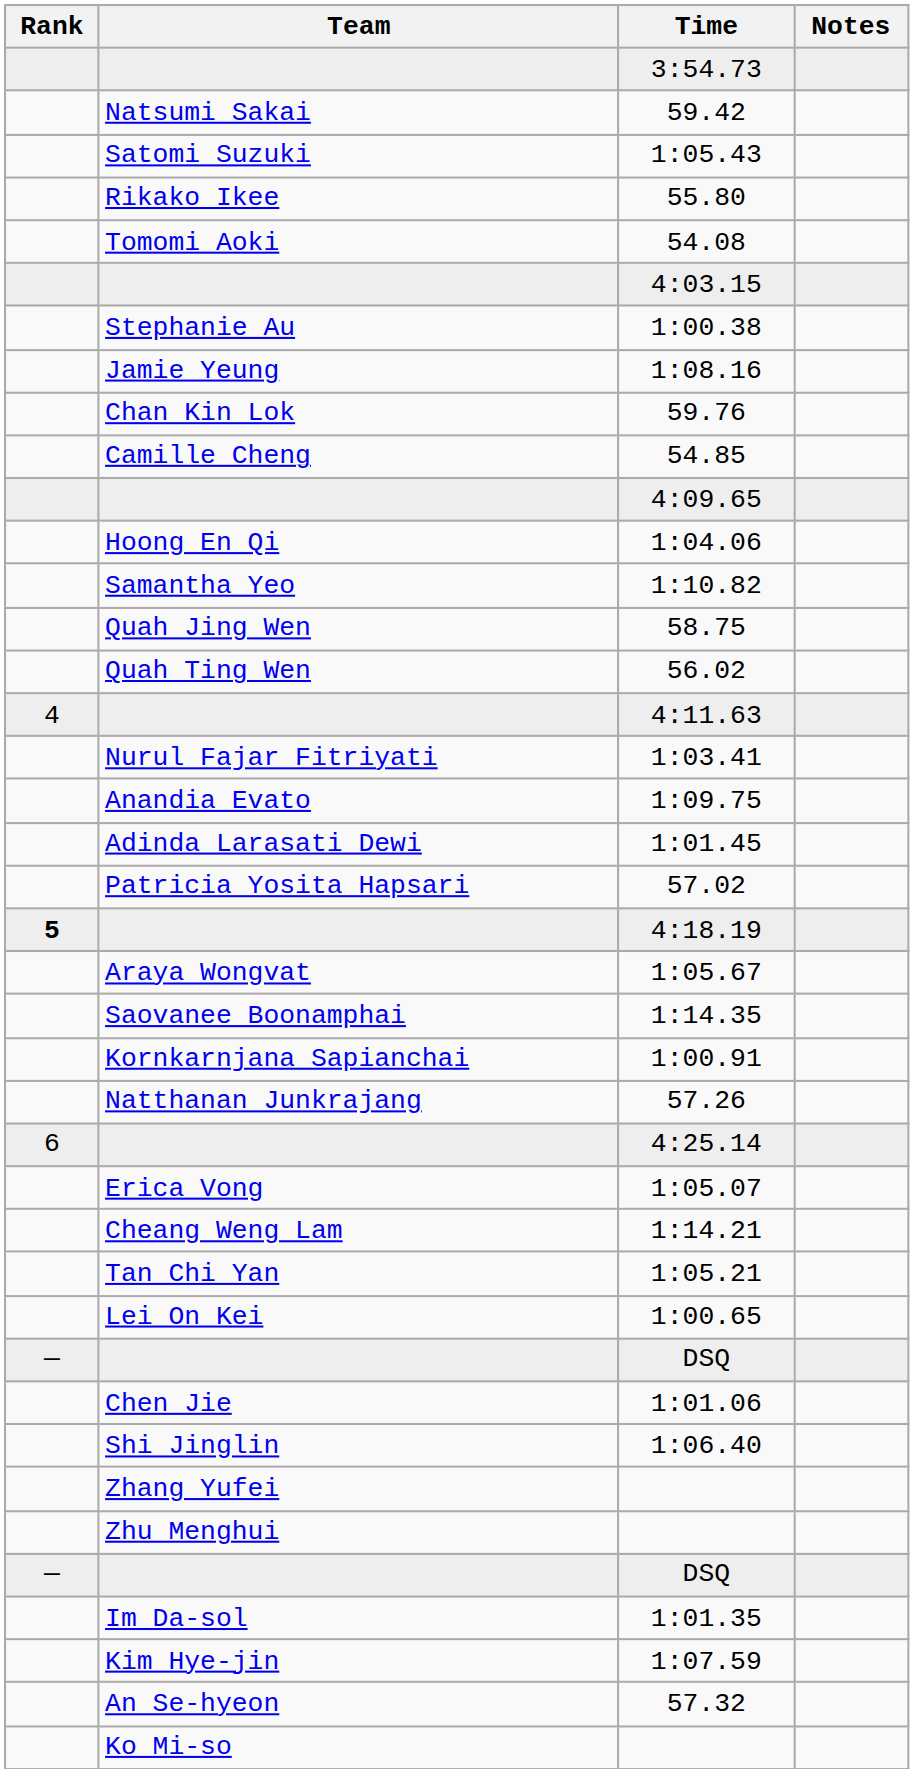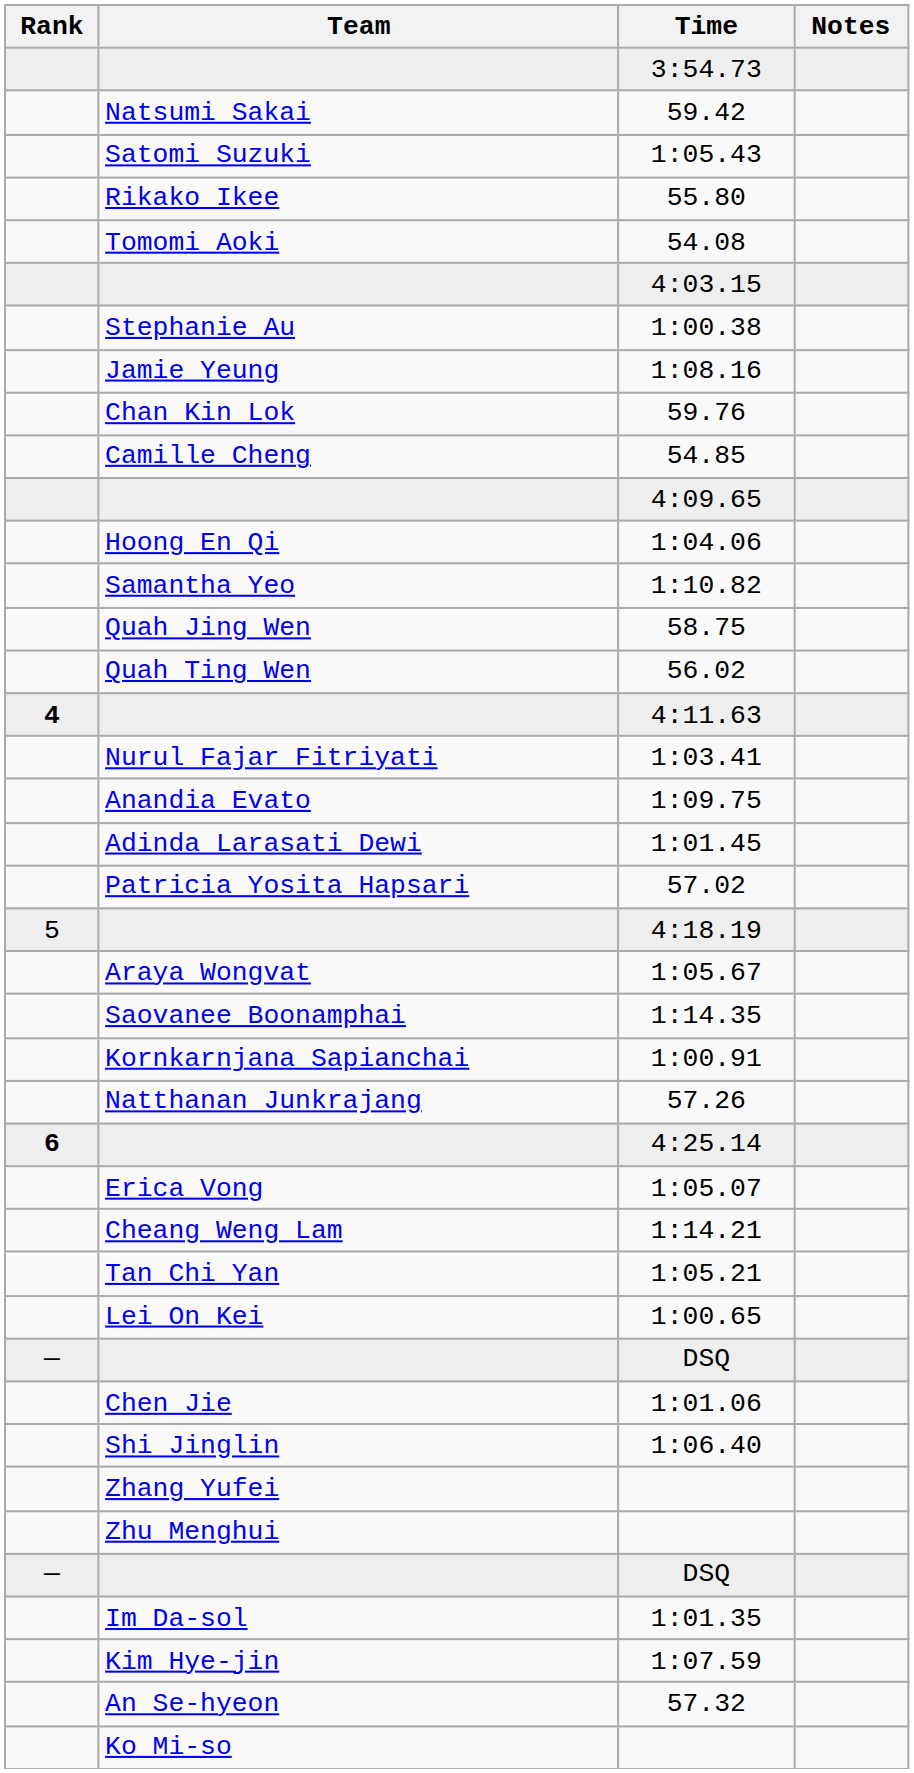(52, 715) normal -> (52, 715) bold
(52, 930) bold -> (52, 930) normal
(52, 1145) normal -> (52, 1145) bold
